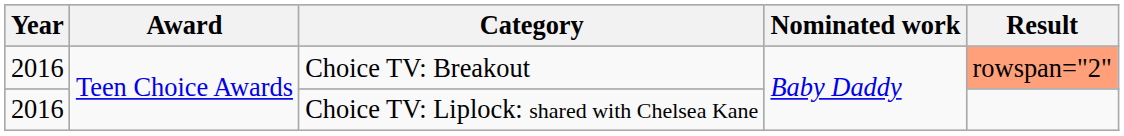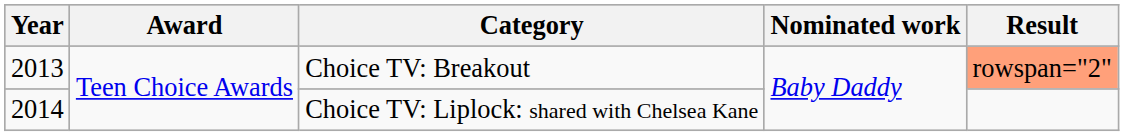(37, 67) 2016 -> (37, 67) 2013
(37, 109) 2016 -> (37, 109) 2014
